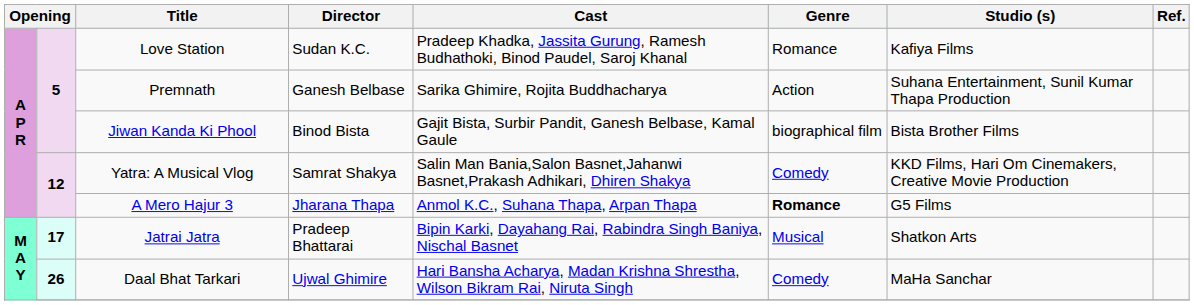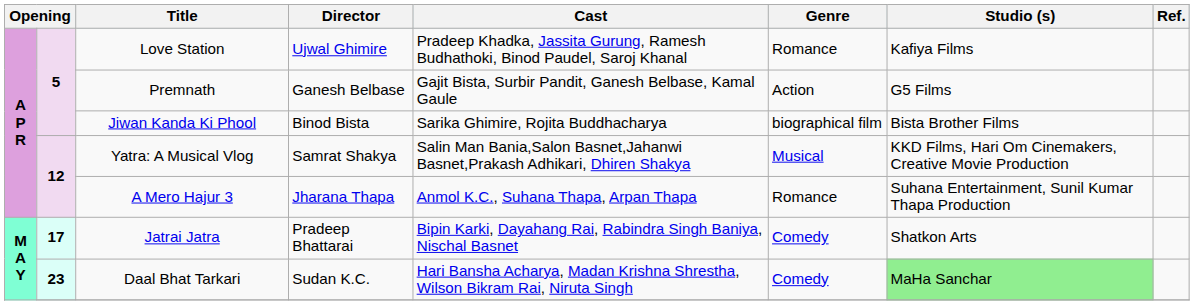(331, 49) Sudan K.C. -> (340, 49) Ujwal Ghimire
(542, 90) Sarika Ghimire, Rojita Buddhacharya -> (586, 90) Gajit Bista, Surbir Pandit, Ganesh Belbase, Kamal Gaule
(1012, 90) Suhana Entertainment, Sunil Kumar Thapa Production -> (921, 90) G5 Films
(586, 131) Gajit Bista, Surbir Pandit, Ganesh Belbase, Kamal Gaule -> (542, 123) Sarika Ghimire, Rojita Buddhacharya
(800, 172) Comedy -> (798, 155) Musical
(806, 205) bold -> (805, 196) normal
(921, 205) G5 Films -> (1012, 196) Suhana Entertainment, Sunil Kumar Thapa Production
(798, 238) Musical -> (800, 238) Comedy
(56, 279) 26 -> (56, 279) 23
(340, 279) Ujwal Ghimire -> (331, 279) Sudan K.C.
(941, 279) no background -> (941, 279) lightgreen background
